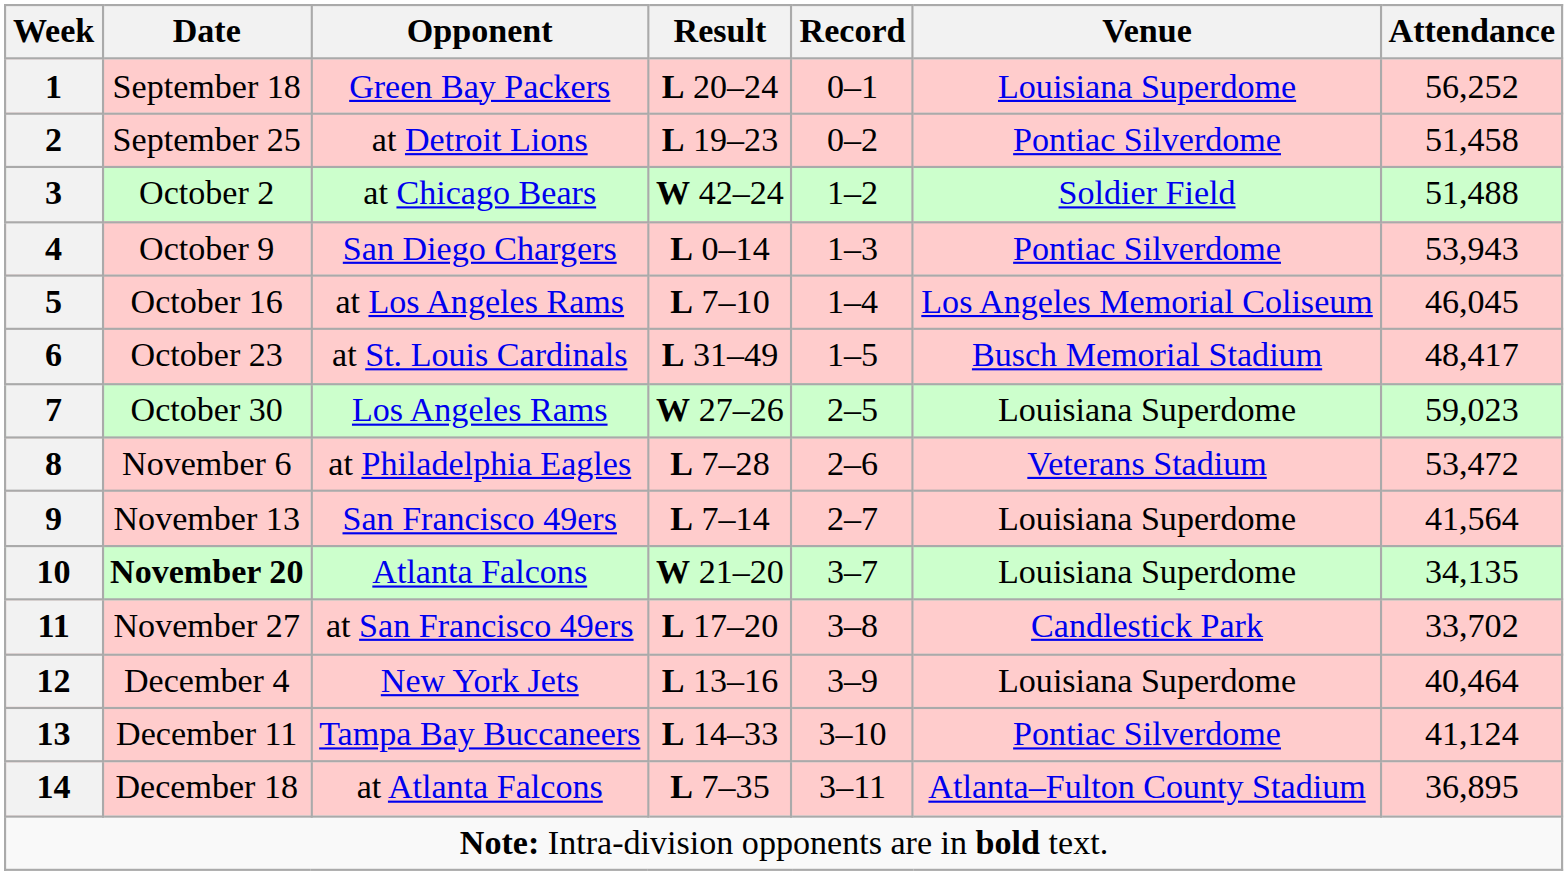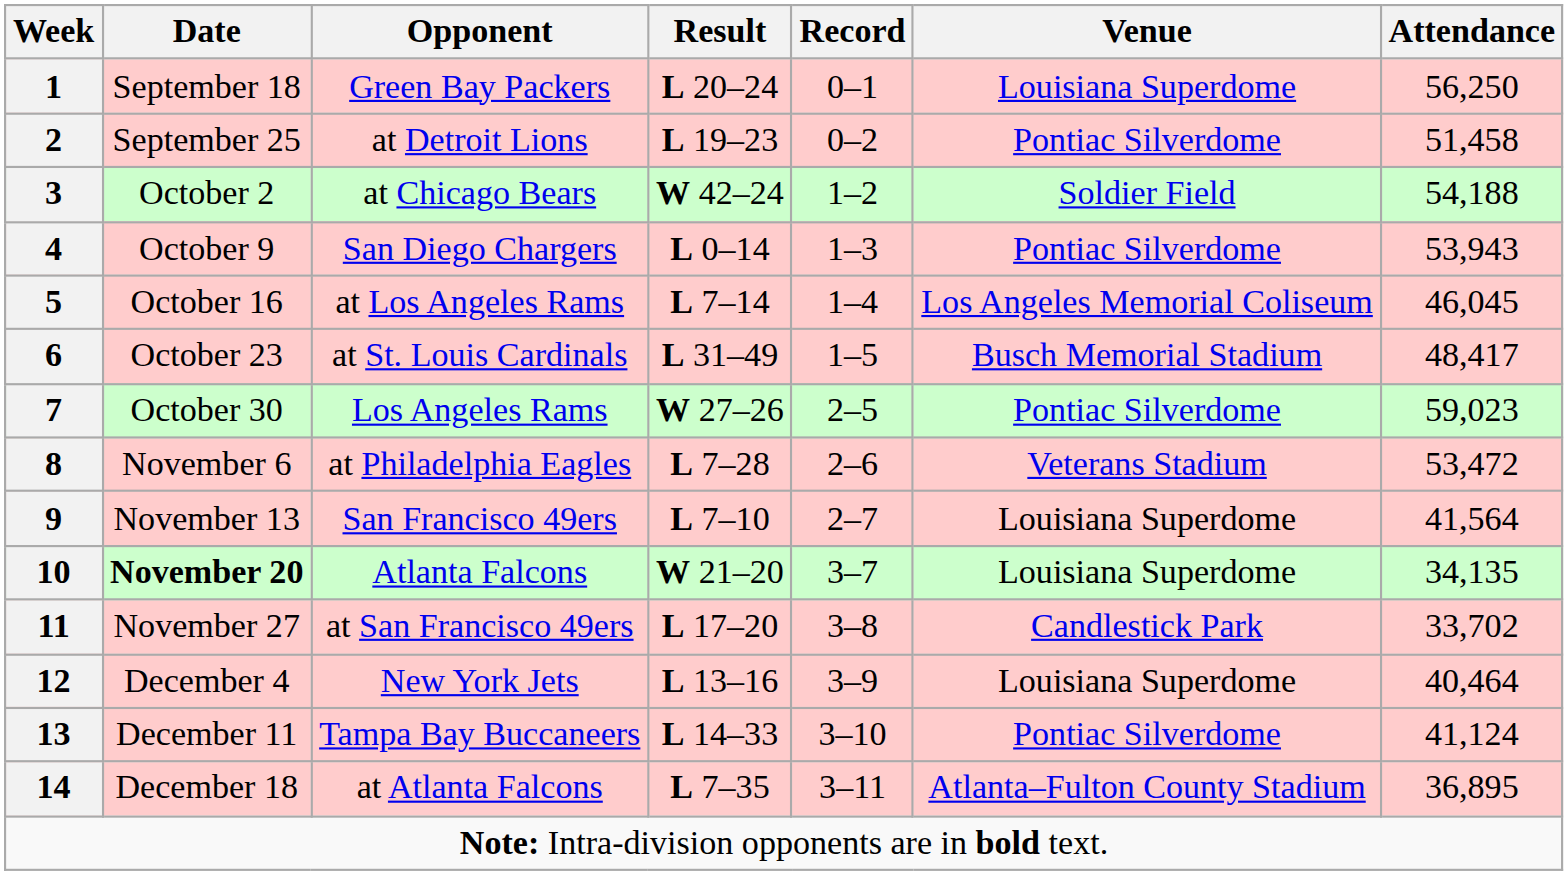(1472, 85) 56,252 -> (1472, 85) 56,250
(1472, 193) 51,488 -> (1472, 193) 54,188
(720, 301) L 7–10 -> (720, 301) L 7–14
(1147, 409) Louisiana Superdome -> (1147, 409) Pontiac Silverdome
(720, 517) L 7–14 -> (720, 517) L 7–10
